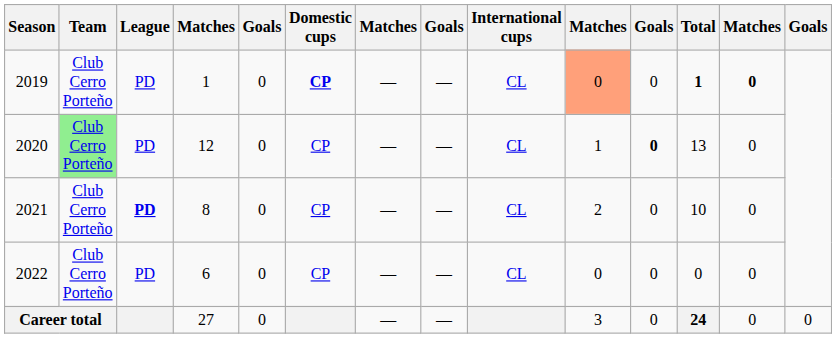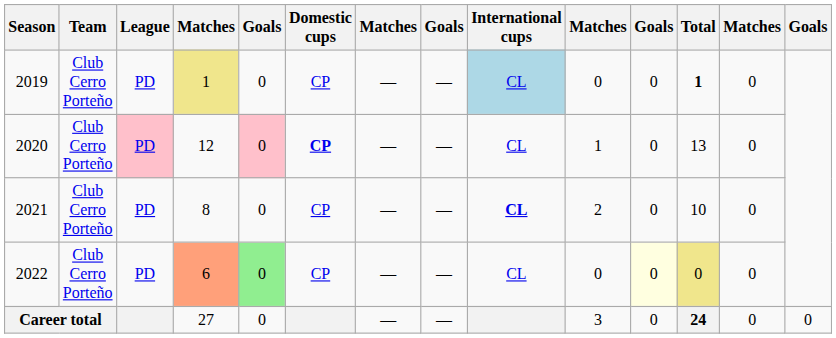(206, 82) no background -> (206, 82) khaki background
(320, 82) bold -> (320, 82) normal
(516, 82) no background -> (516, 82) lightblue background
(598, 82) lightsalmon background -> (598, 82) no background
(752, 82) bold -> (752, 82) normal
(88, 146) lightgreen background -> (88, 146) no background
(145, 146) no background -> (145, 146) pink background
(262, 146) no background -> (262, 146) pink background
(320, 146) normal -> (320, 146) bold
(654, 146) bold -> (654, 146) normal
(145, 210) bold -> (145, 210) normal
(516, 210) normal -> (516, 210) bold
(206, 274) no background -> (206, 274) lightsalmon background
(262, 274) no background -> (262, 274) lightgreen background
(654, 274) no background -> (654, 274) lightyellow background
(698, 274) no background -> (698, 274) khaki background
